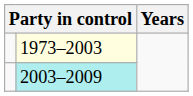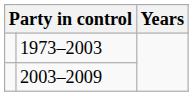(61, 47) lightyellow background -> (61, 47) no background
(61, 76) paleturquoise background -> (61, 76) no background
